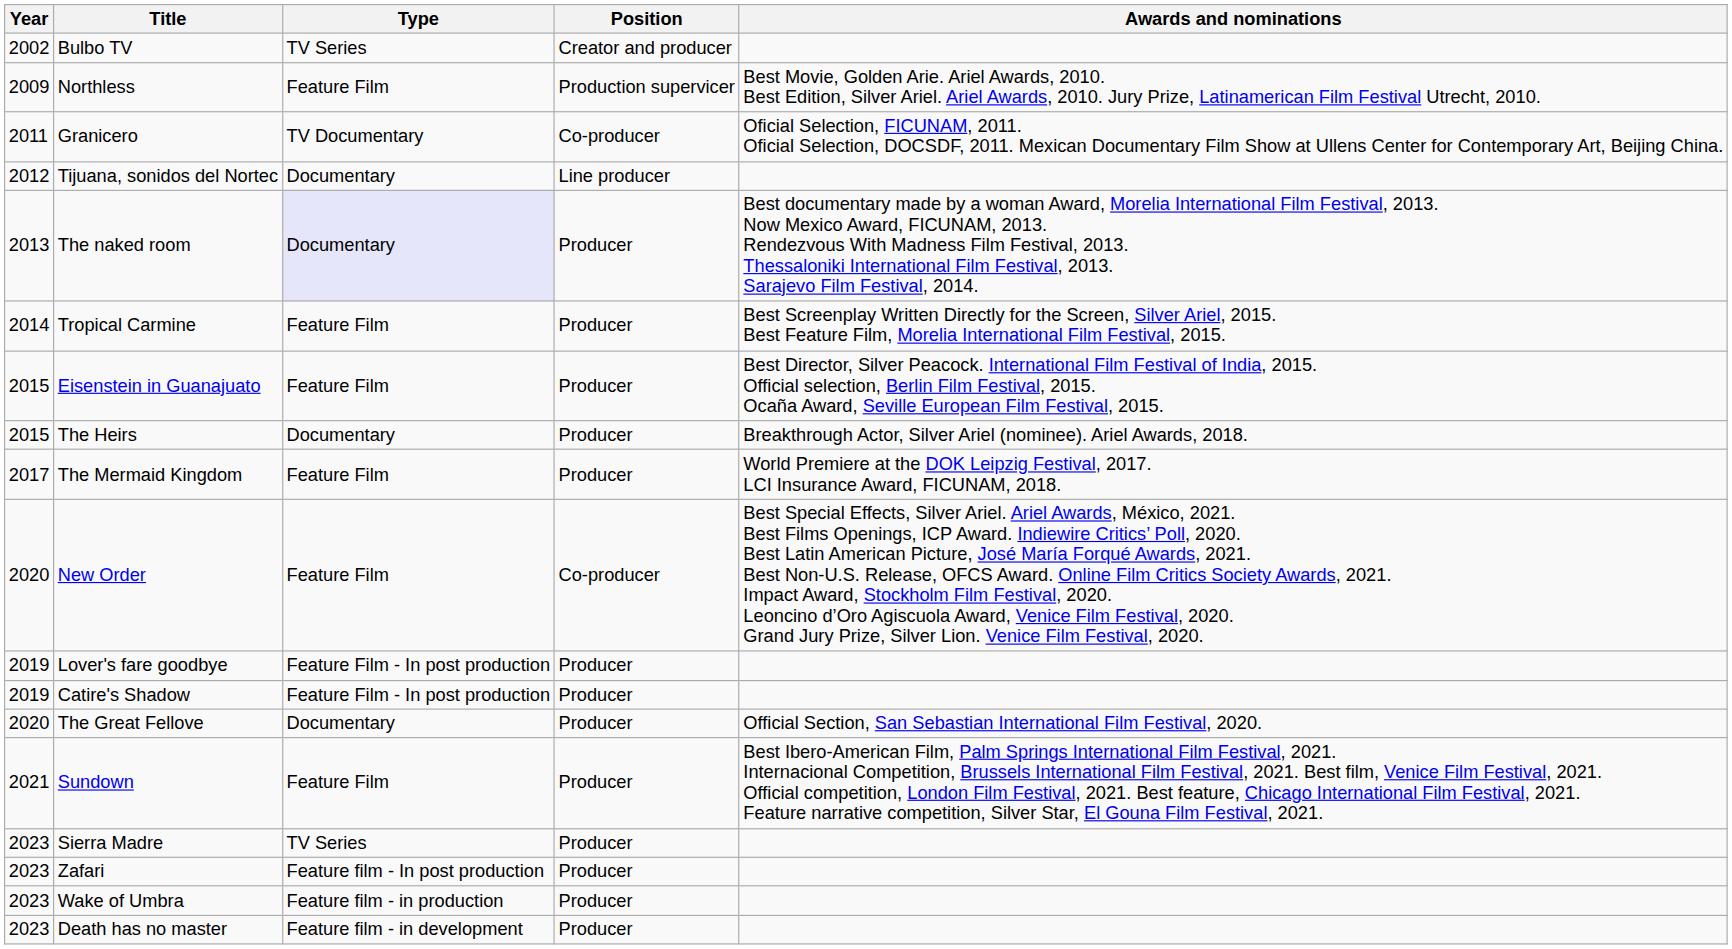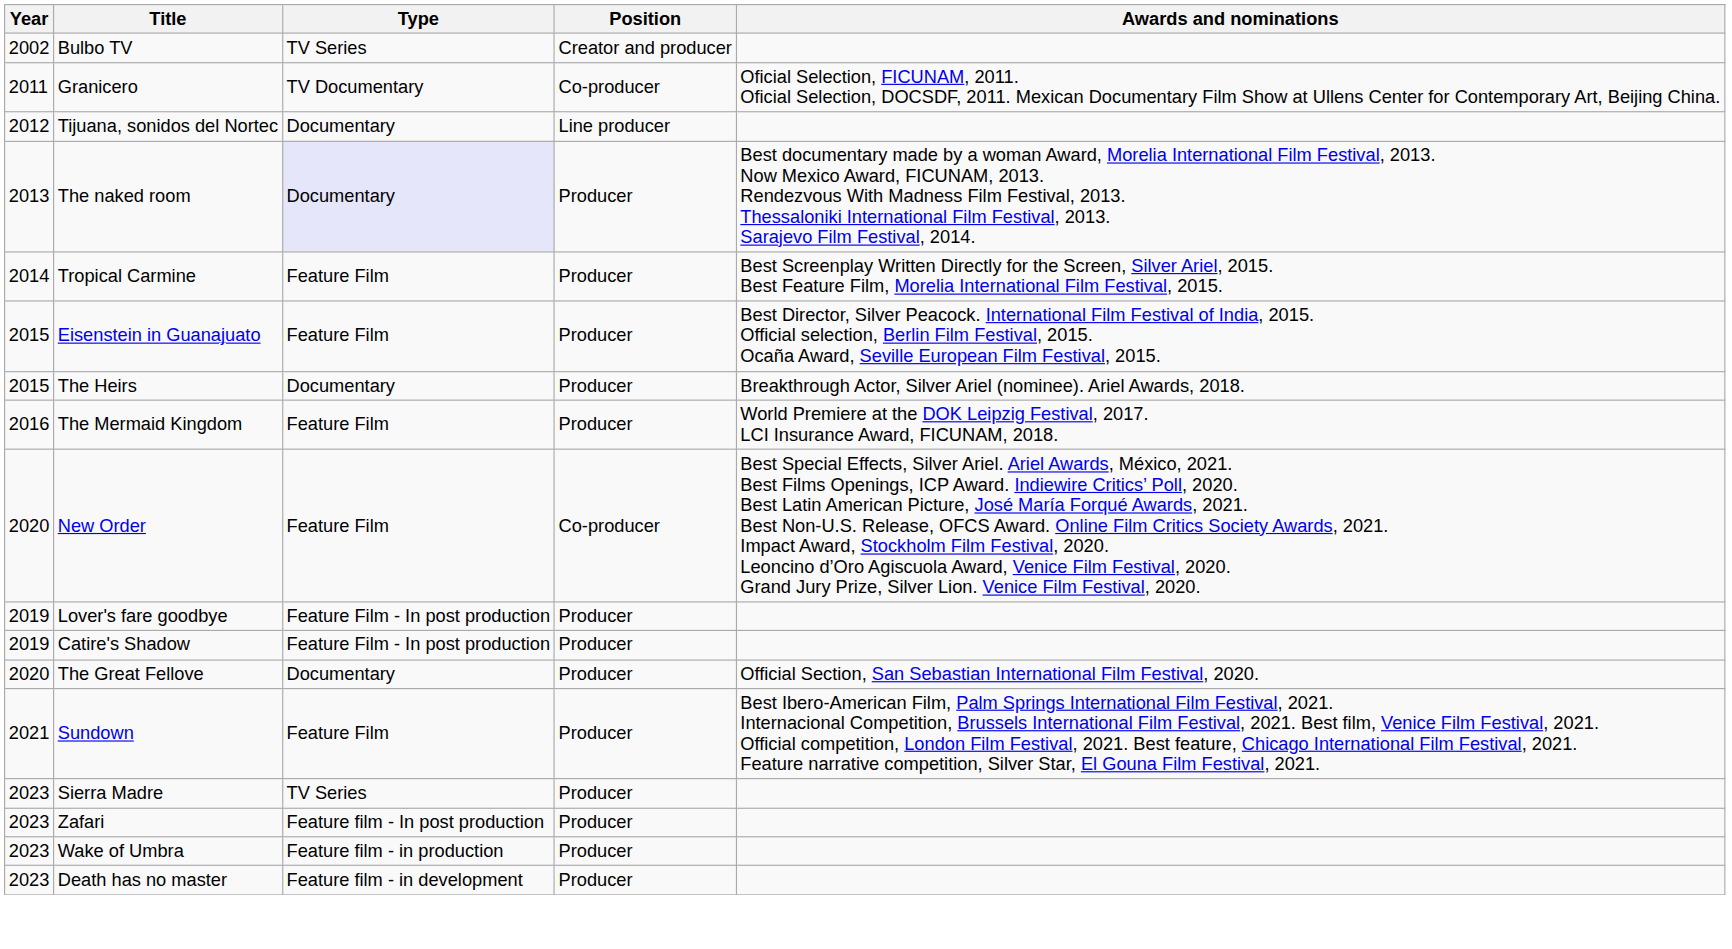- row: (96, 87)
(29, 474) 2017 -> (29, 424) 2016
